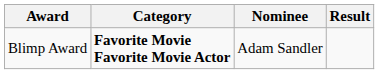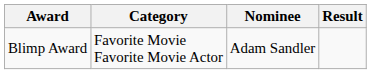(162, 48) bold -> (158, 48) normal
